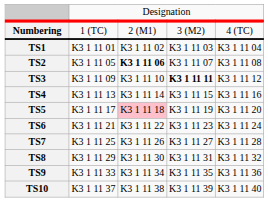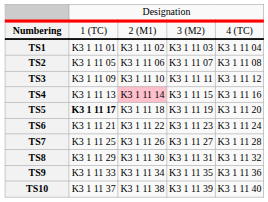(142, 63) bold -> (142, 63) normal
(191, 79) bold -> (191, 79) normal
(142, 94) no background -> (142, 94) pink background
(93, 110) normal -> (94, 110) bold
(142, 110) pink background -> (142, 110) no background
